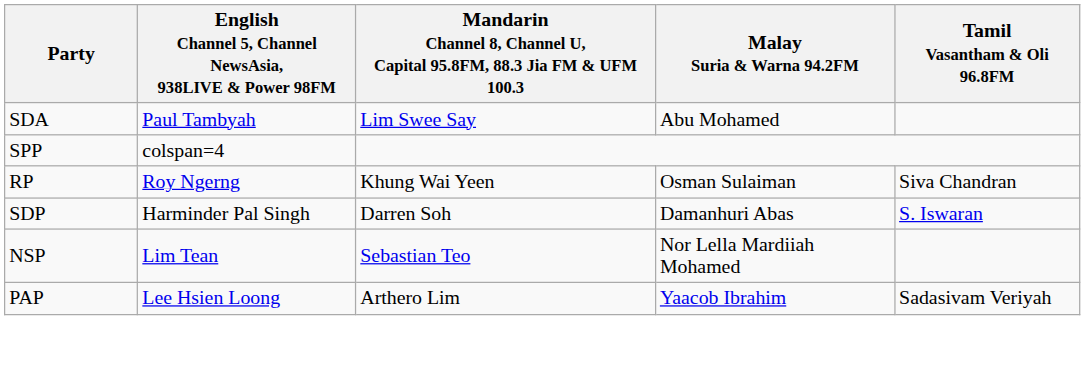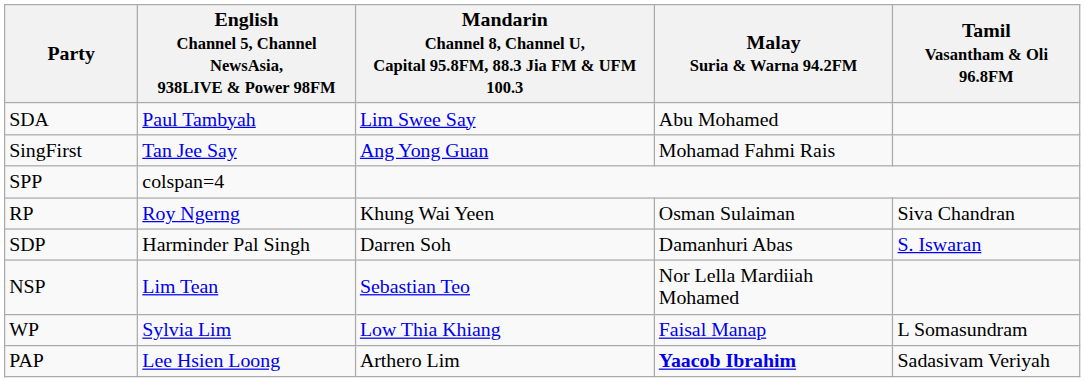+ row: (46, 150)
+ row: (24, 329)
(775, 298) normal -> (774, 361) bold
